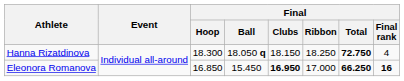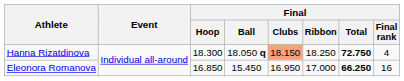(285, 53) no background -> (285, 53) lightsalmon background
(285, 68) bold -> (285, 68) normal
(387, 68) bold -> (387, 68) normal
